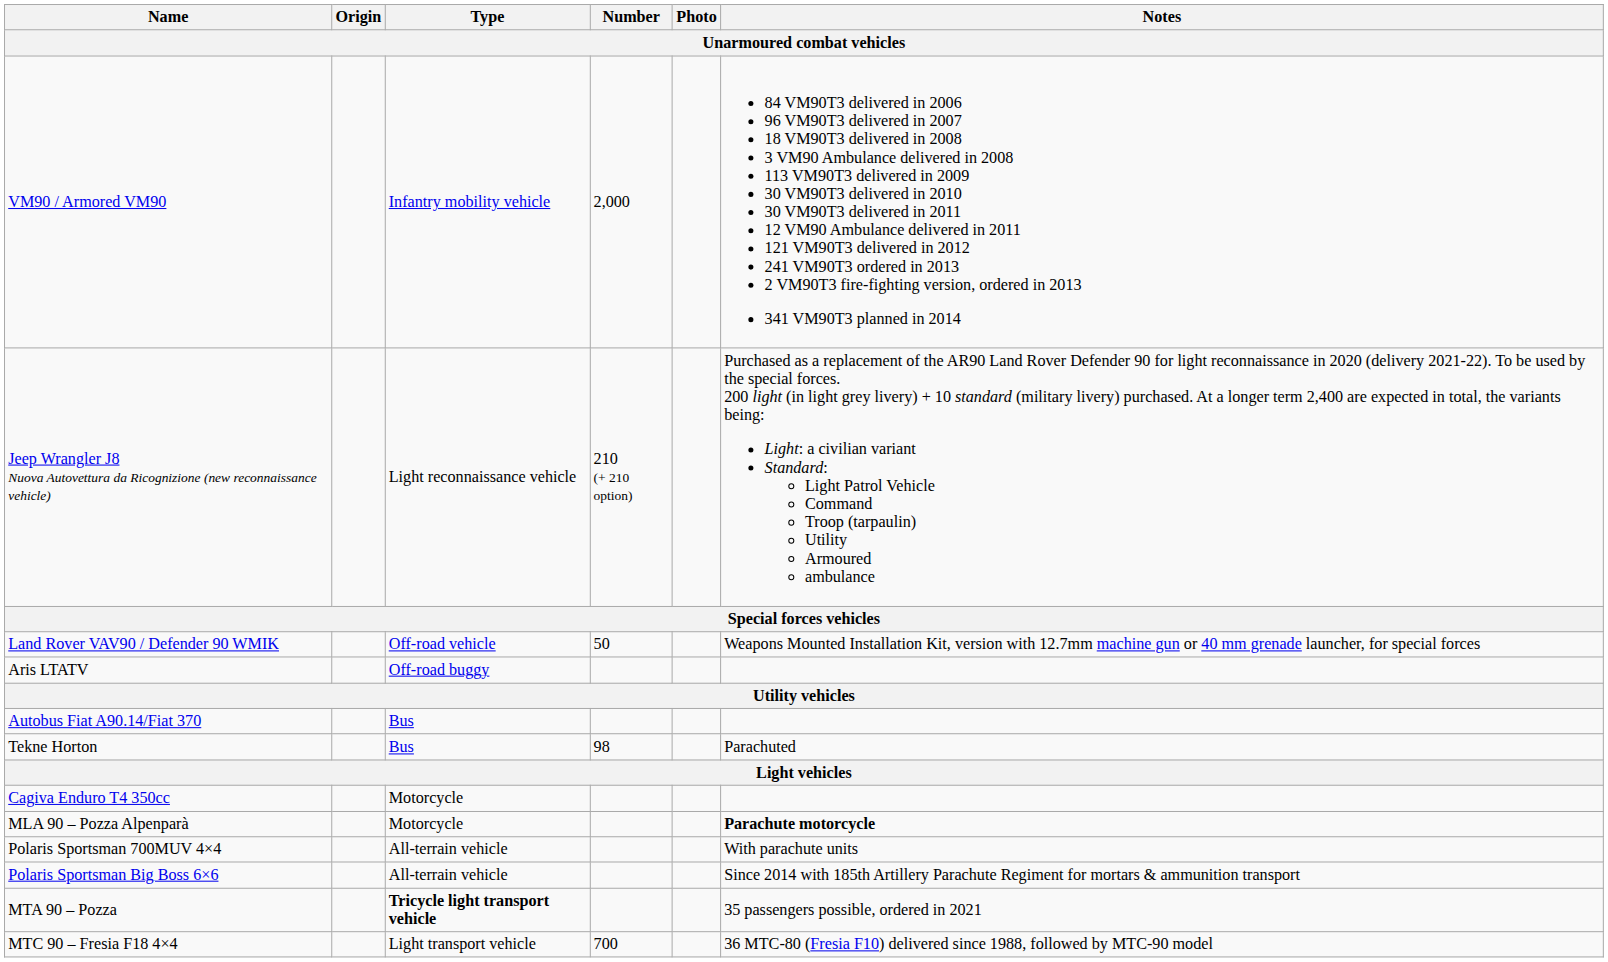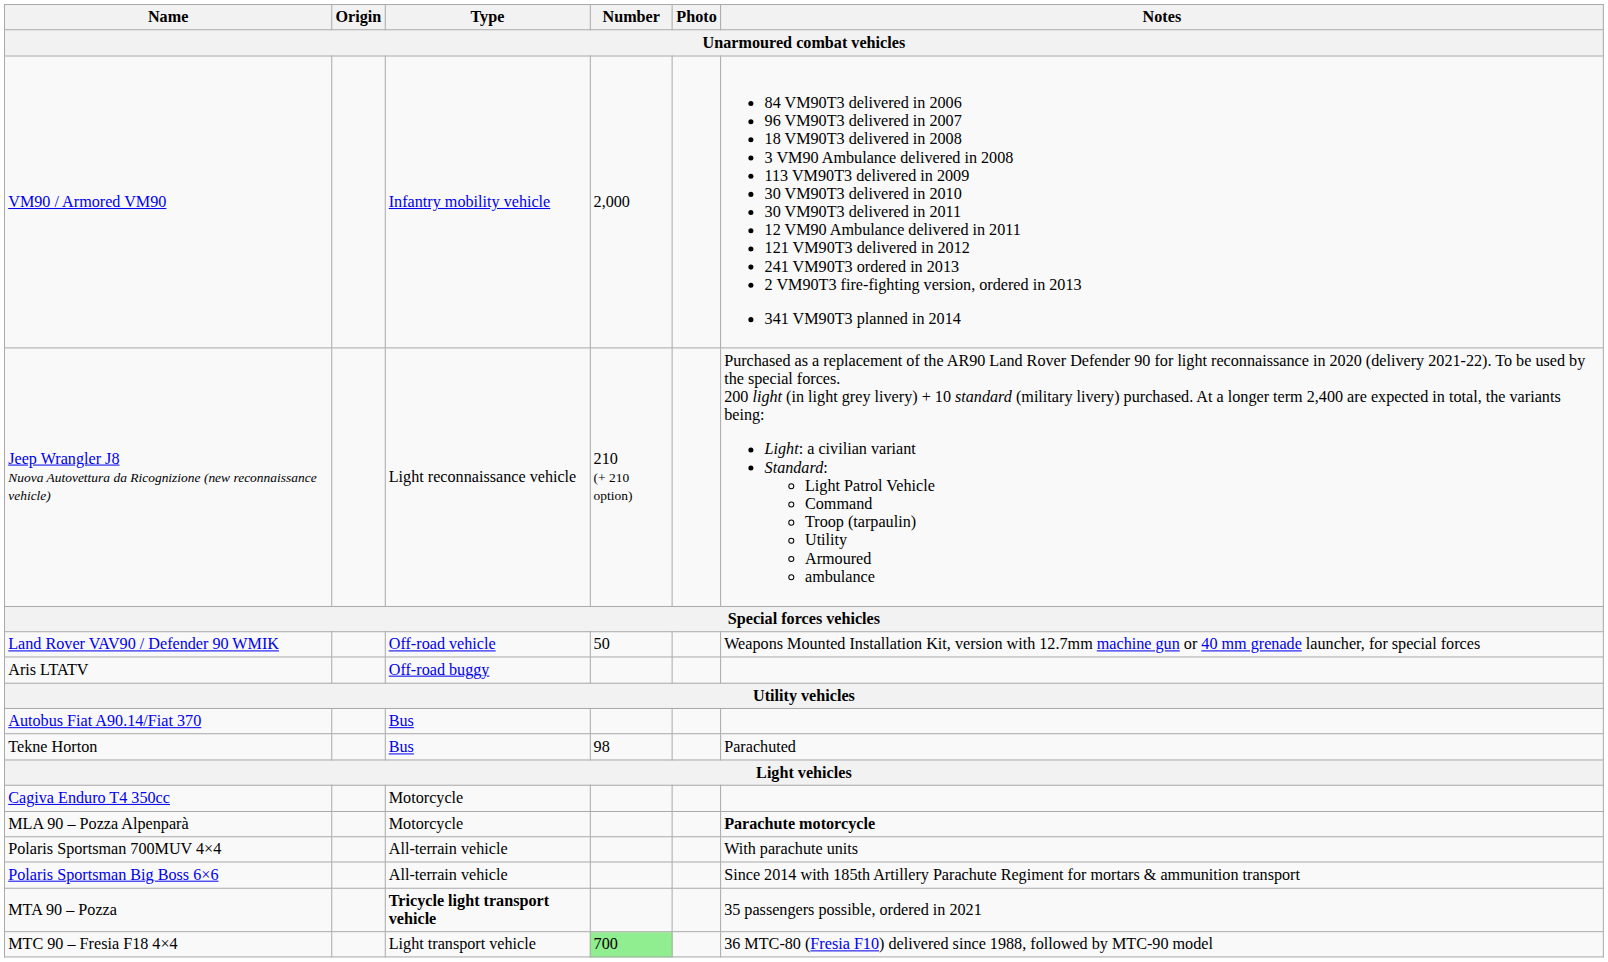(606, 944) no background -> (606, 944) lightgreen background
